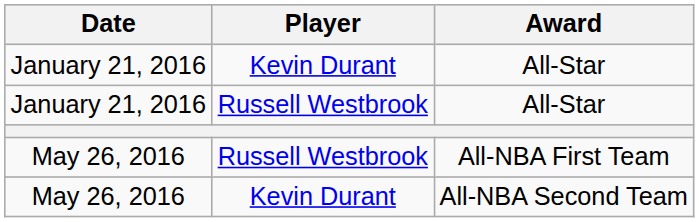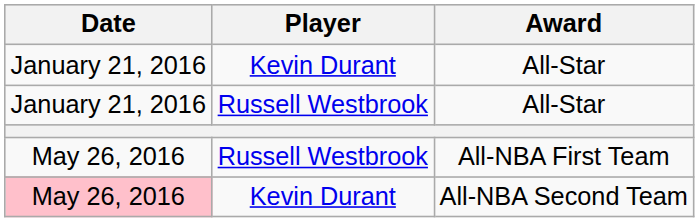(108, 196) no background -> (108, 196) pink background
